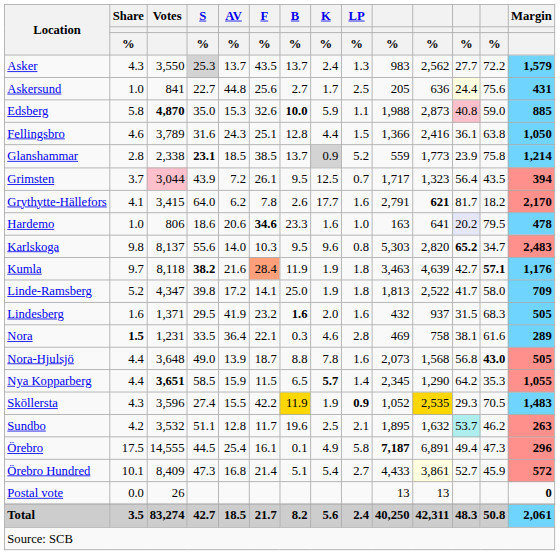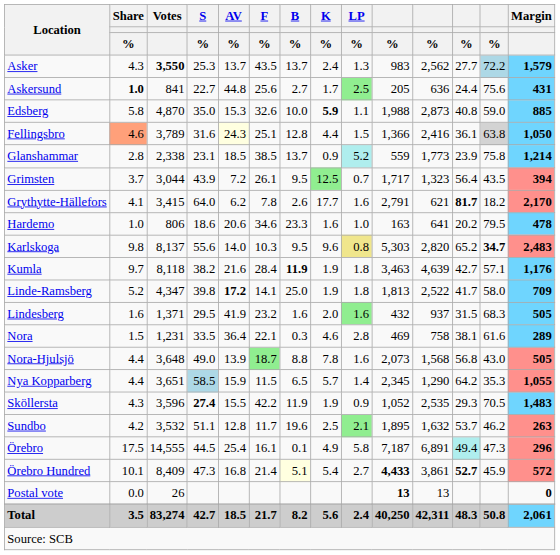(170, 66) normal -> (170, 66) bold
(204, 66) lightgrey background -> (204, 66) no background
(494, 66) no background -> (494, 66) lightblue background
(136, 89) normal -> (136, 89) bold
(361, 89) no background -> (361, 89) lightgreen background
(466, 89) lightyellow background -> (466, 89) no background
(170, 111) bold -> (170, 111) normal
(296, 111) bold -> (296, 111) normal
(330, 111) normal -> (330, 111) bold
(466, 111) pink background -> (466, 111) no background
(136, 134) no background -> (136, 134) lightsalmon background
(235, 134) no background -> (235, 134) lightyellow background
(494, 134) no background -> (494, 134) lightgrey background
(204, 156) bold -> (204, 156) normal
(330, 156) lightgrey background -> (330, 156) no background
(361, 156) no background -> (361, 156) paleturquoise background
(170, 179) pink background -> (170, 179) no background
(327, 179) no background -> (327, 179) lightgreen background
(440, 201) bold -> (440, 201) normal
(466, 201) normal -> (466, 201) bold
(266, 223) bold -> (266, 223) normal
(466, 223) lavender background -> (466, 223) no background
(361, 246) no background -> (361, 246) khaki background
(466, 246) bold -> (466, 246) normal
(494, 246) normal -> (494, 246) bold
(204, 268) bold -> (204, 268) normal
(266, 268) lightsalmon background -> (266, 268) no background
(297, 268) normal -> (297, 268) bold
(494, 268) bold -> (494, 268) normal
(235, 291) normal -> (235, 291) bold
(300, 313) bold -> (300, 313) normal
(361, 313) no background -> (361, 313) lightgreen background
(136, 336) bold -> (136, 336) normal
(266, 358) no background -> (266, 358) lightgreen background
(494, 358) bold -> (494, 358) normal
(170, 381) bold -> (170, 381) normal
(204, 381) no background -> (204, 381) lightblue background
(330, 381) bold -> (330, 381) normal
(204, 403) normal -> (204, 403) bold
(297, 403) gold background -> (297, 403) no background
(361, 403) bold -> (361, 403) normal
(435, 403) gold background -> (435, 403) no background
(361, 426) no background -> (361, 426) lightgreen background
(466, 426) paleturquoise background -> (466, 426) no background
(395, 448) bold -> (395, 448) normal
(466, 448) no background -> (466, 448) paleturquoise background
(300, 471) no background -> (300, 471) lightyellow background
(395, 471) normal -> (395, 471) bold
(435, 471) lightyellow background -> (435, 471) no background
(466, 471) normal -> (466, 471) bold
(403, 493) normal -> (403, 493) bold
